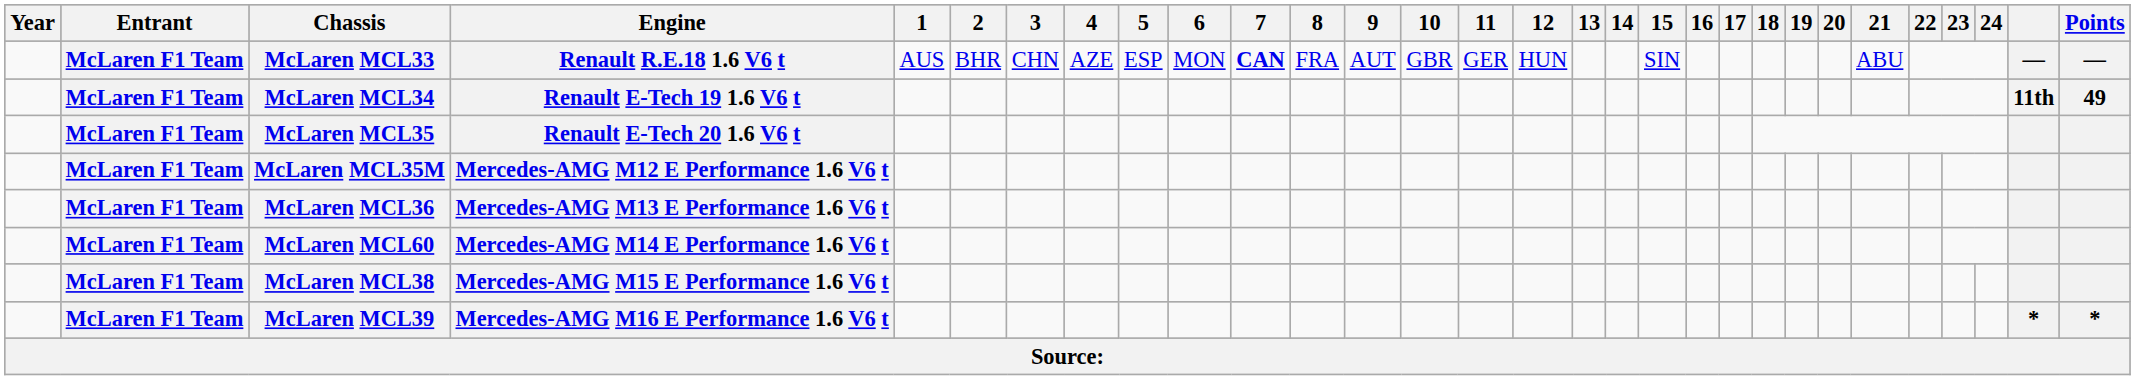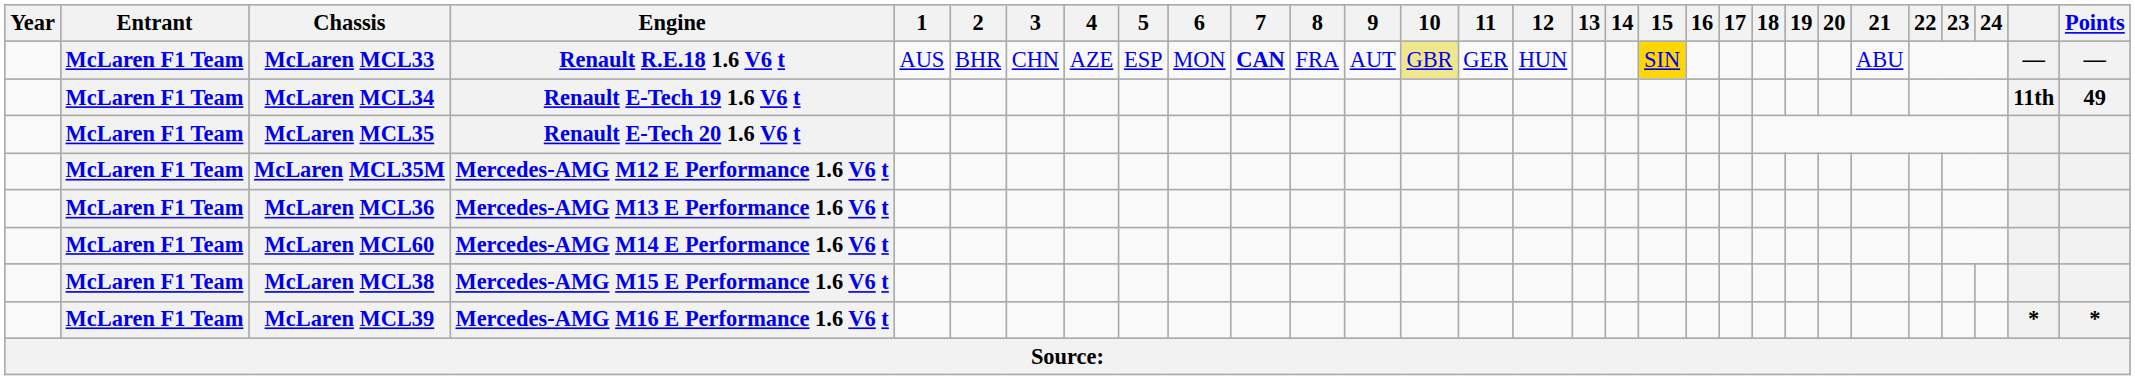(1430, 59) no background -> (1430, 59) khaki background
(1662, 59) no background -> (1662, 59) gold background
